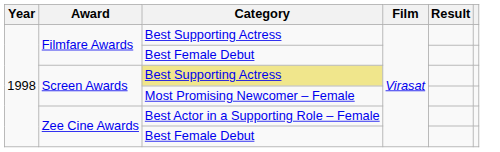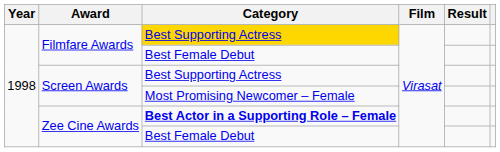(213, 34) no background -> (213, 34) gold background
(213, 75) khaki background -> (213, 75) no background
(262, 116) normal -> (271, 116) bold
